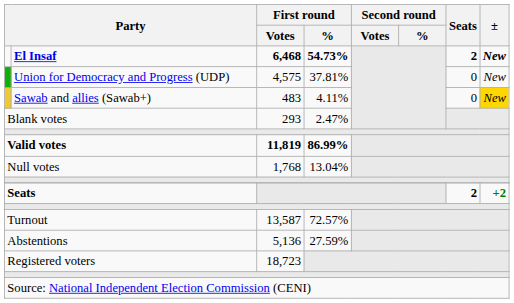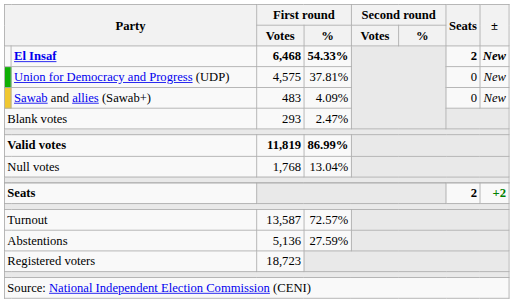(328, 56) 54.73% -> (328, 56) 54.33%
(332, 98) 4.11% -> (332, 98) 4.09%
(495, 98) gold background -> (495, 98) no background
